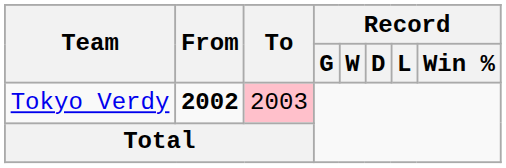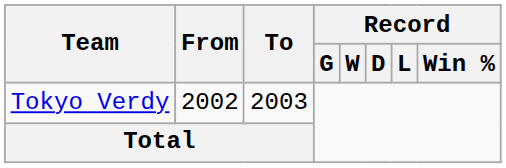(210, 103) bold -> (210, 103) normal
(279, 103) pink background -> (279, 103) no background
